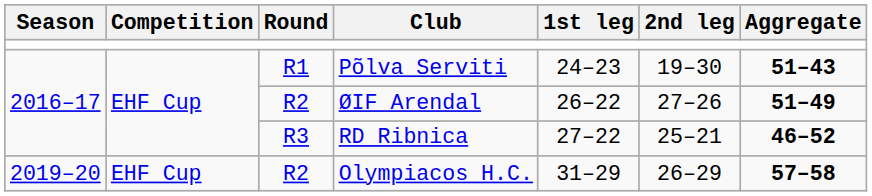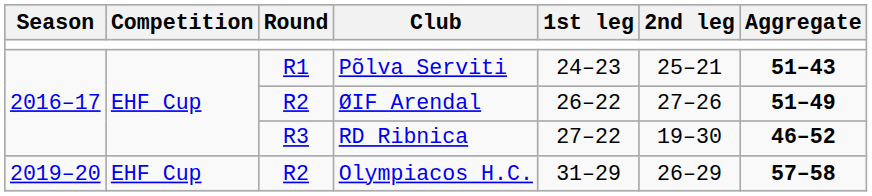(689, 68) 19–30 -> (689, 68) 25–21
(689, 138) 25–21 -> (689, 138) 19–30
